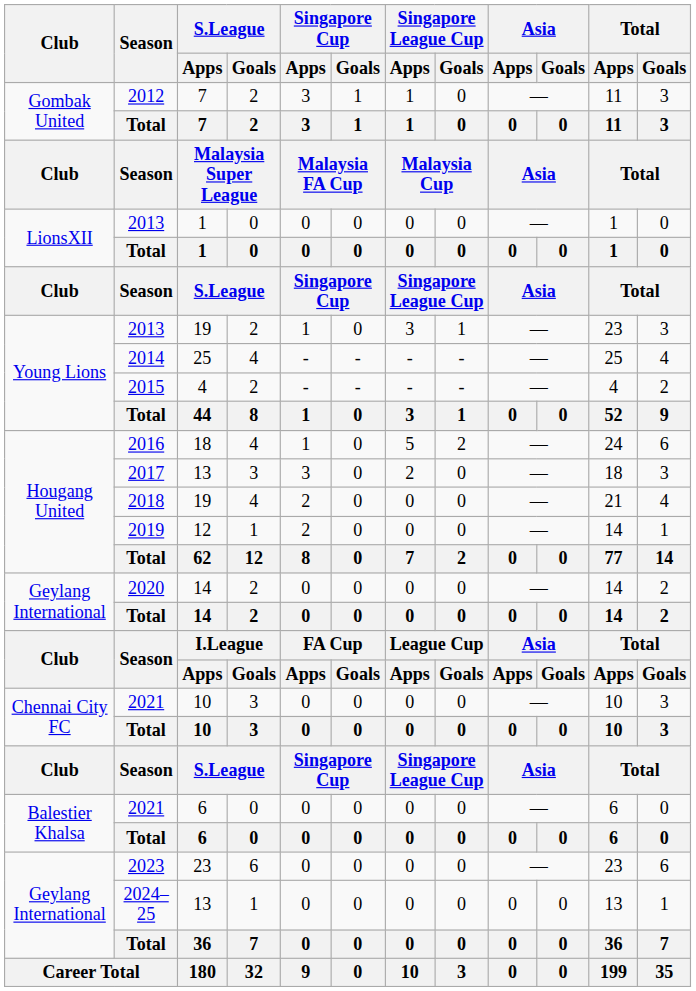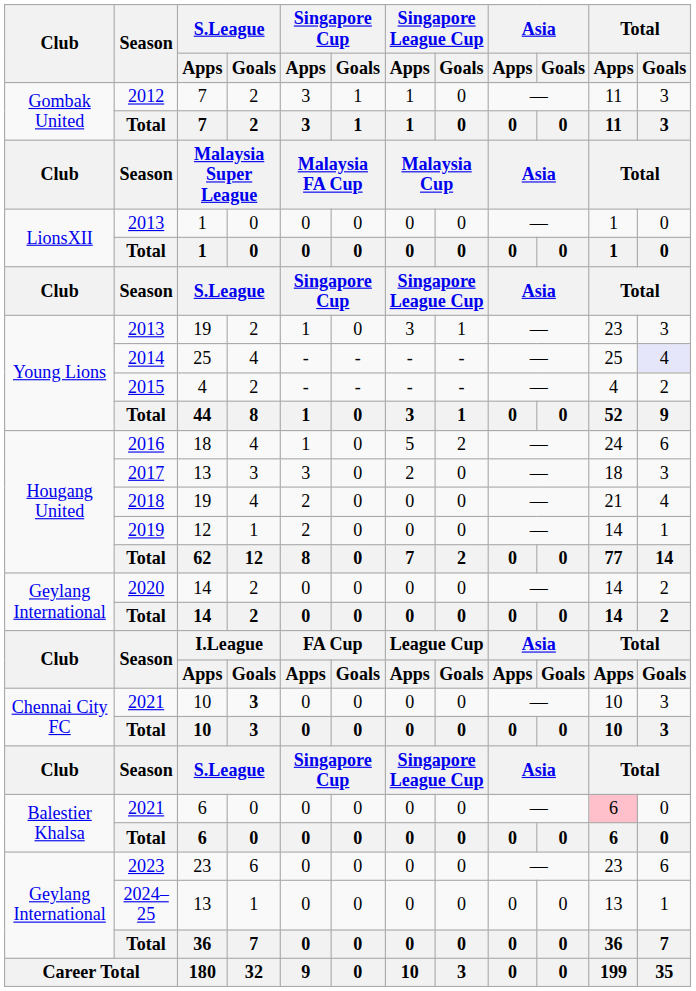(664, 358) no background -> (664, 358) lavender background
(254, 702) normal -> (254, 702) bold
(614, 808) no background -> (614, 808) pink background
